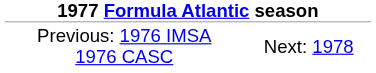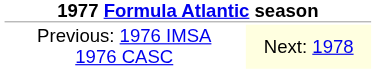(309, 46) no background -> (309, 46) lightyellow background
